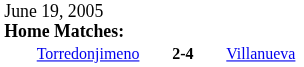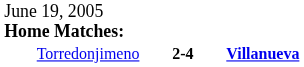(261, 54) normal -> (263, 54) bold
